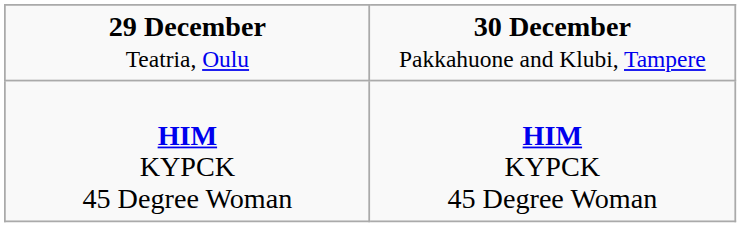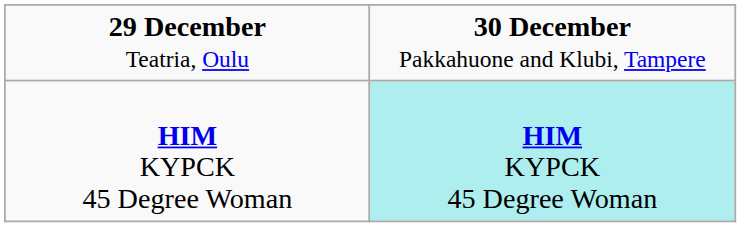(552, 166) no background -> (552, 166) paleturquoise background
